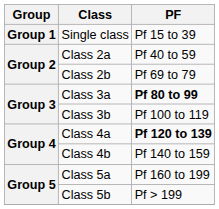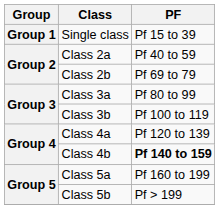(166, 94) bold -> (165, 94) normal
(173, 134) bold -> (172, 134) normal
(172, 154) normal -> (173, 154) bold
